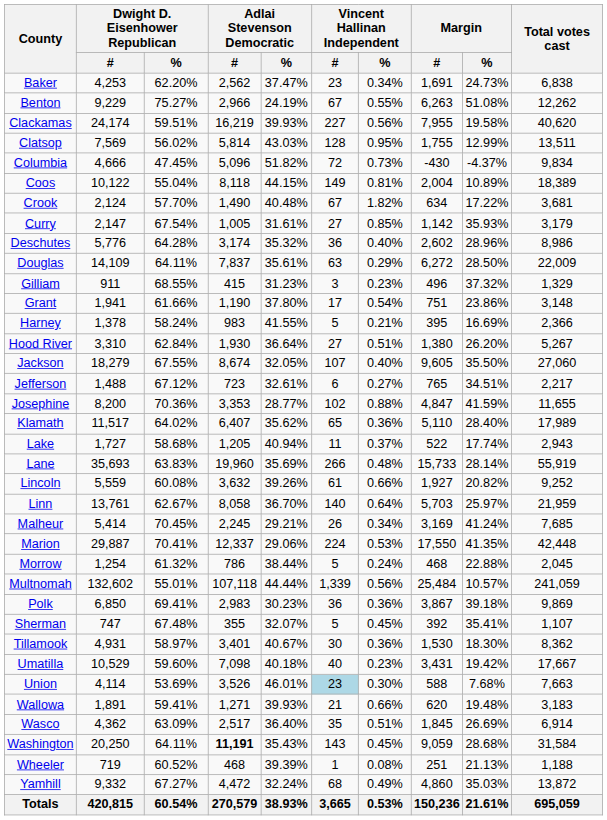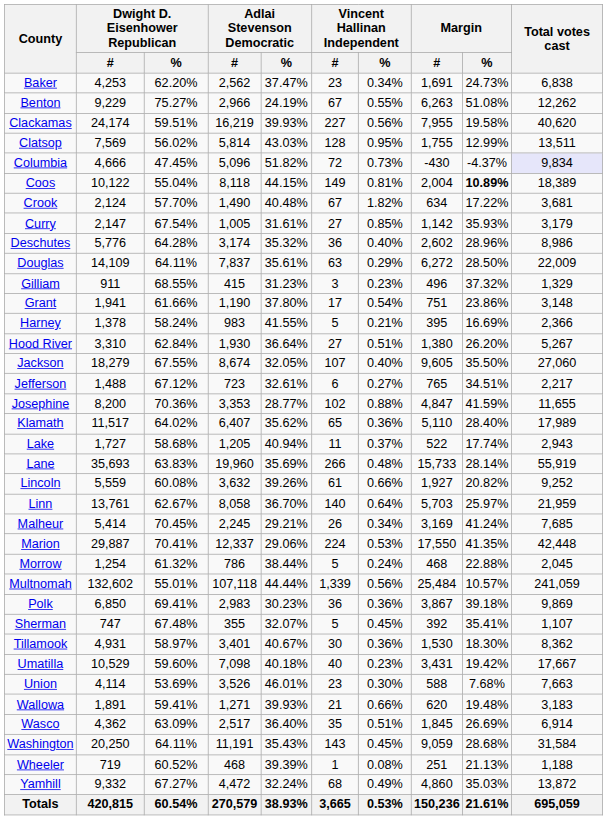(557, 163) no background -> (557, 163) lavender background
(487, 183) normal -> (487, 183) bold
(335, 684) lightblue background -> (335, 684) no background
(235, 744) bold -> (235, 744) normal
